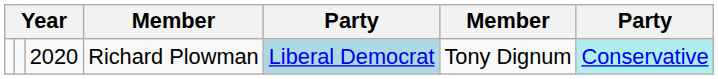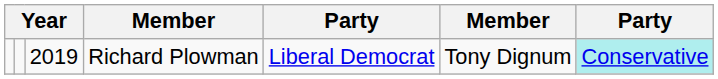(54, 56) 2020 -> (54, 56) 2019
(352, 56) lightblue background -> (352, 56) no background
